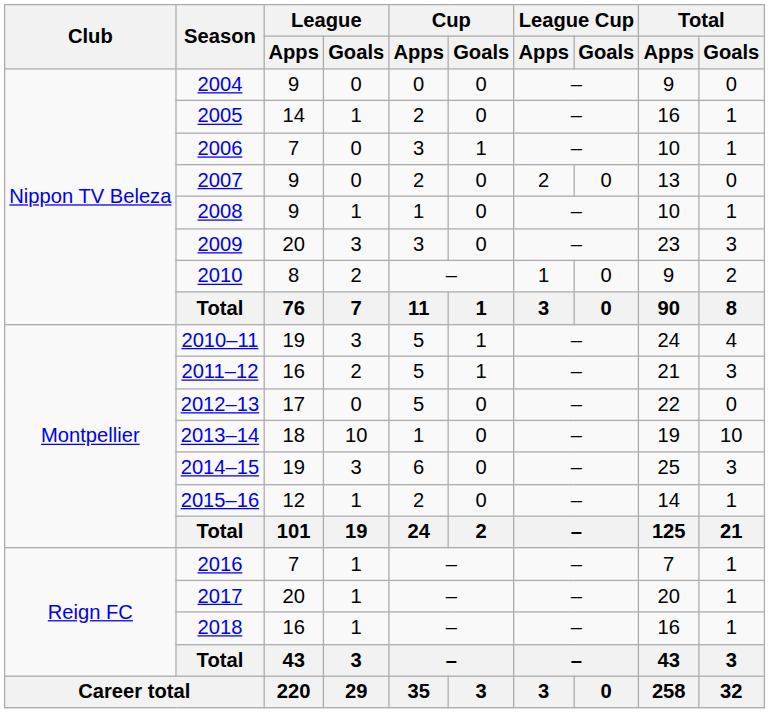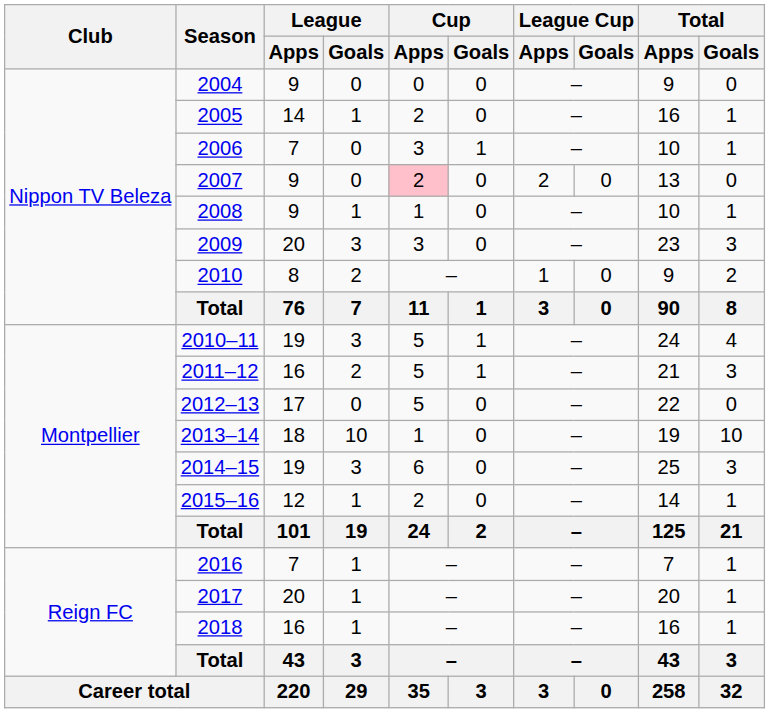(419, 180) no background -> (419, 180) pink background
